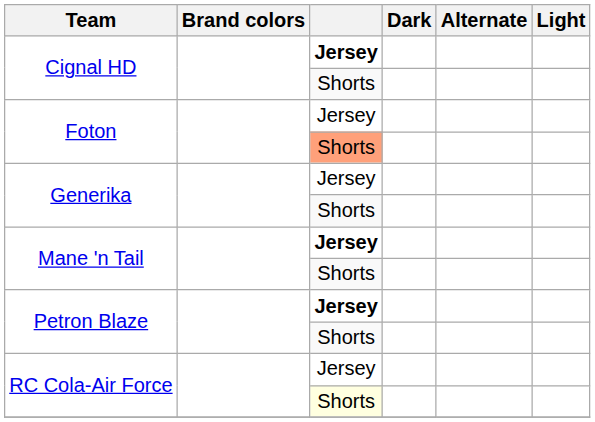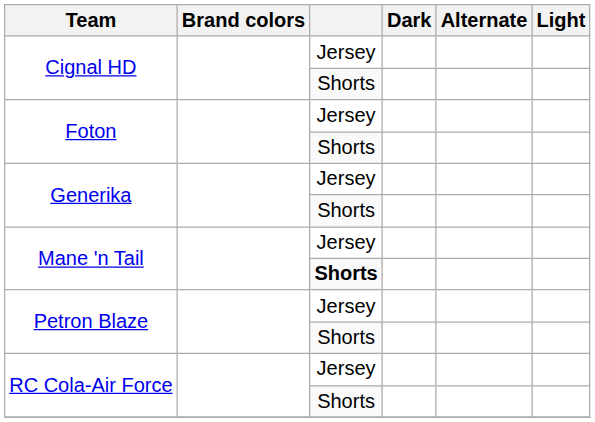(346, 52) bold -> (346, 52) normal
(346, 147) lightsalmon background -> (346, 147) no background
(346, 242) bold -> (346, 242) normal
(346, 274) normal -> (346, 274) bold
(346, 305) bold -> (346, 305) normal
(346, 400) lightyellow background -> (346, 400) no background
